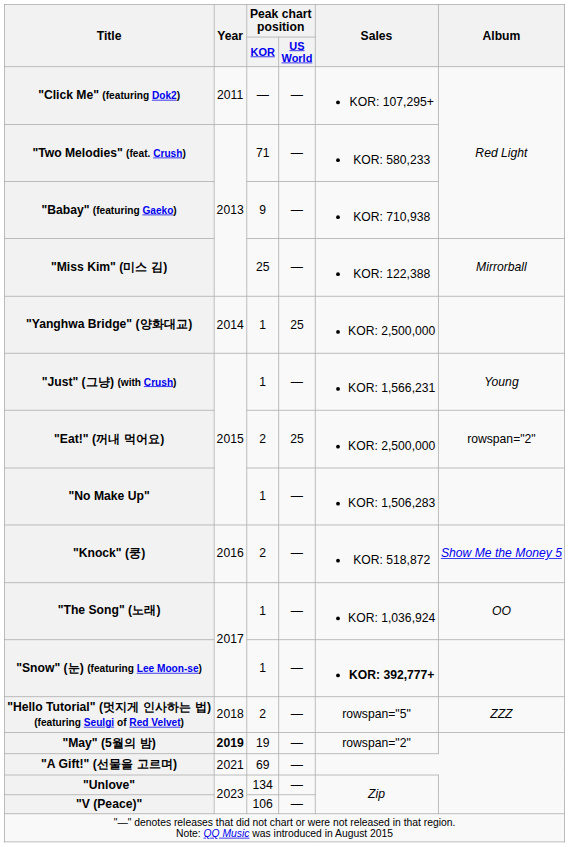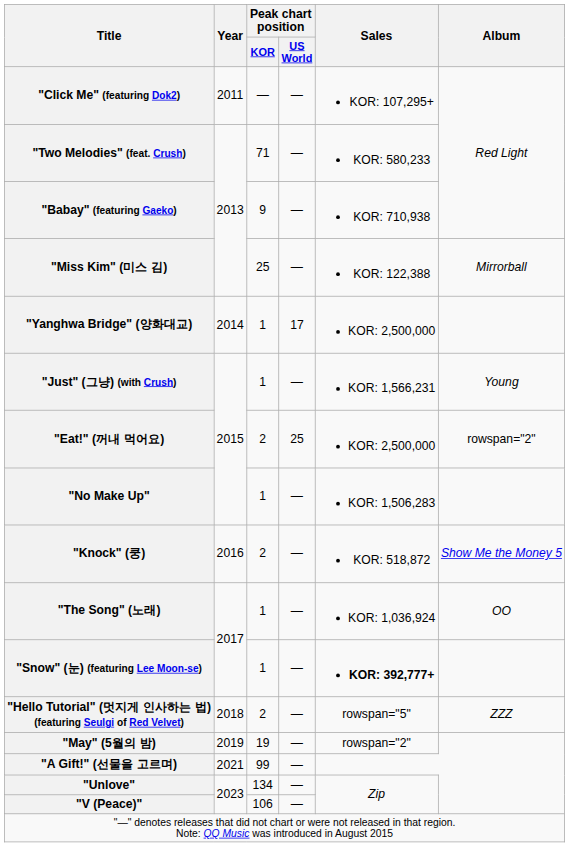(297, 324) 25 -> (297, 324) 17
(230, 743) bold -> (230, 743) normal
(263, 764) 69 -> (263, 764) 99
